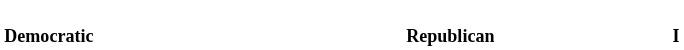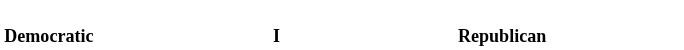columns swapped: (676, 11) <-> (450, 11)
